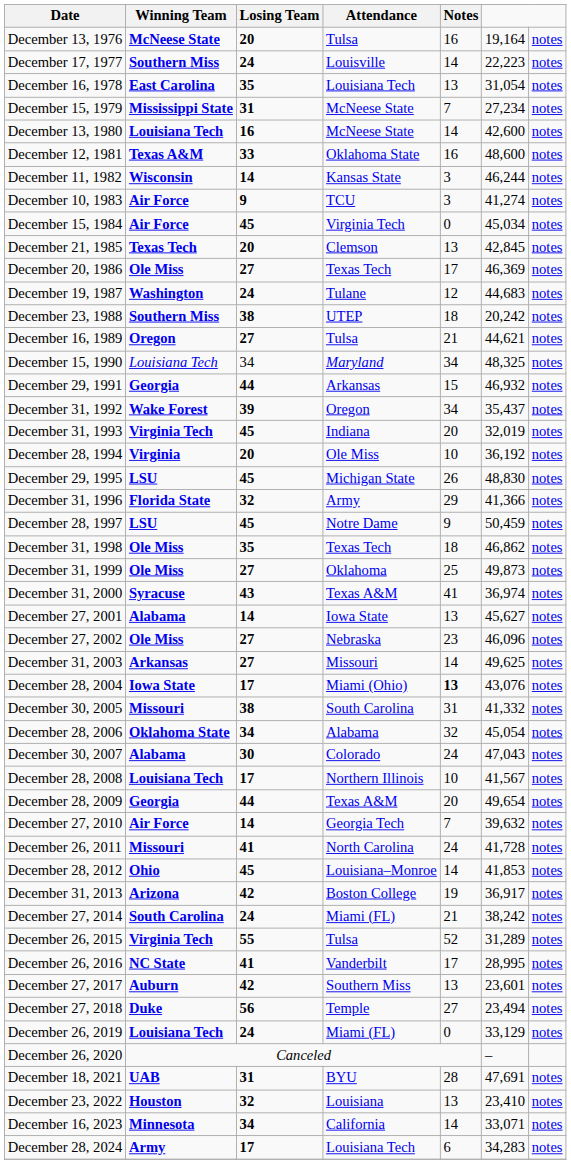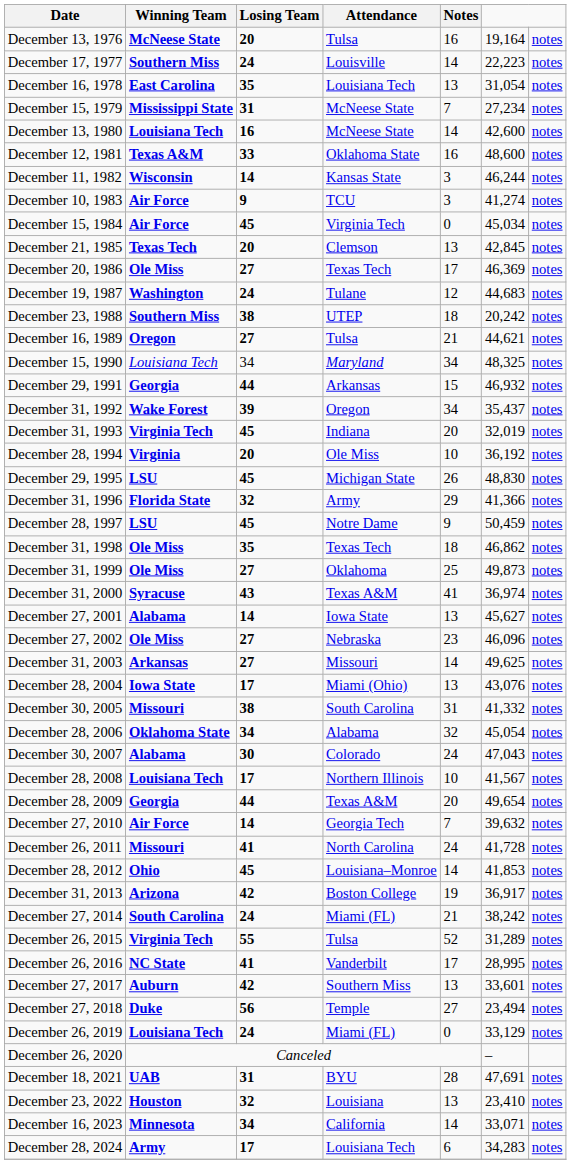(451, 685) bold -> (451, 685) normal
(505, 985) 23,601 -> (505, 985) 33,601
